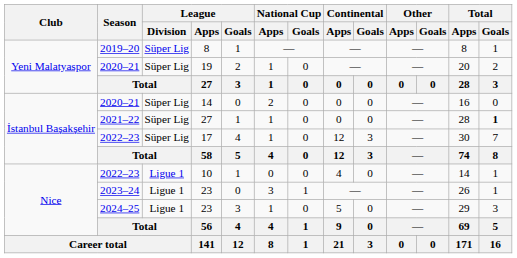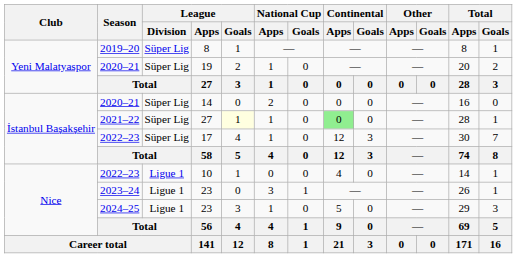(238, 119) no background -> (238, 119) lightyellow background
(339, 119) no background -> (339, 119) lightgreen background
(495, 119) bold -> (495, 119) normal
